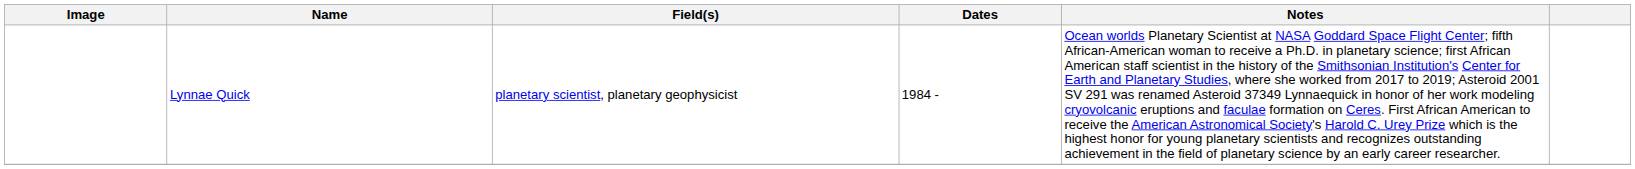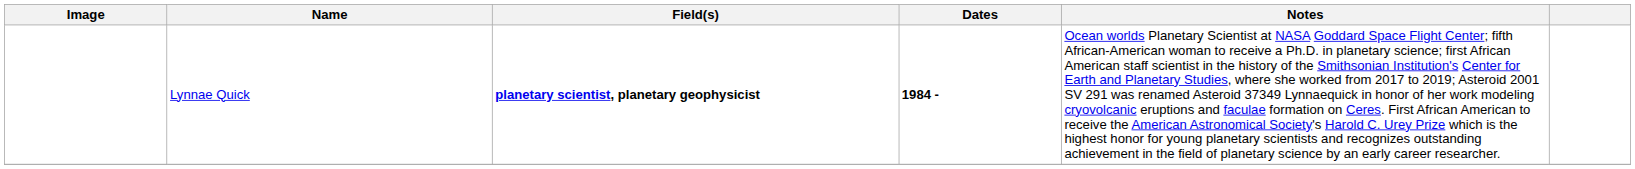(616, 94) normal -> (628, 94) bold
(920, 94) normal -> (920, 94) bold
